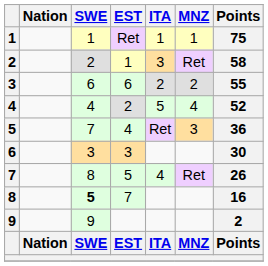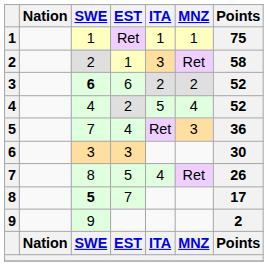(91, 84) normal -> (91, 84) bold
(238, 84) 55 -> (238, 84) 52
(238, 197) 16 -> (238, 197) 17
